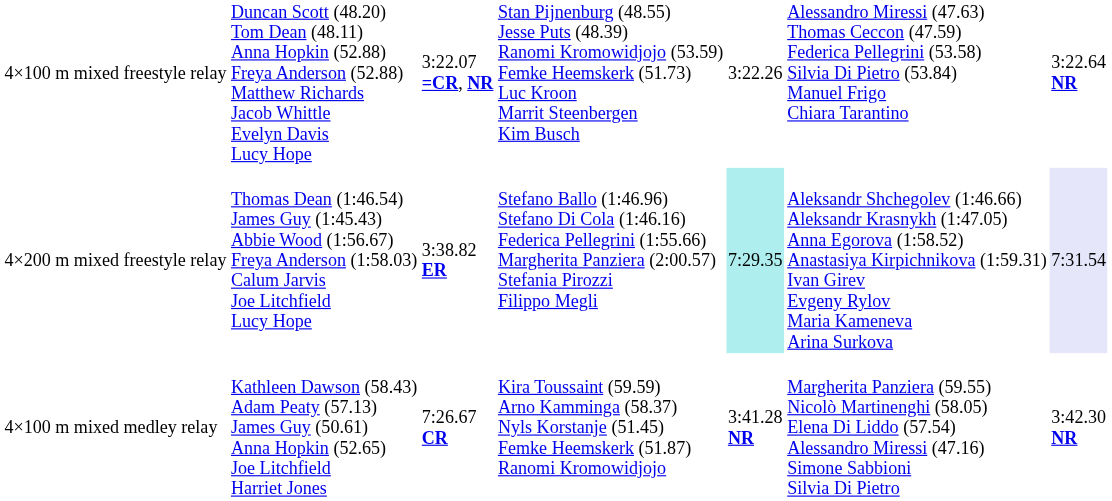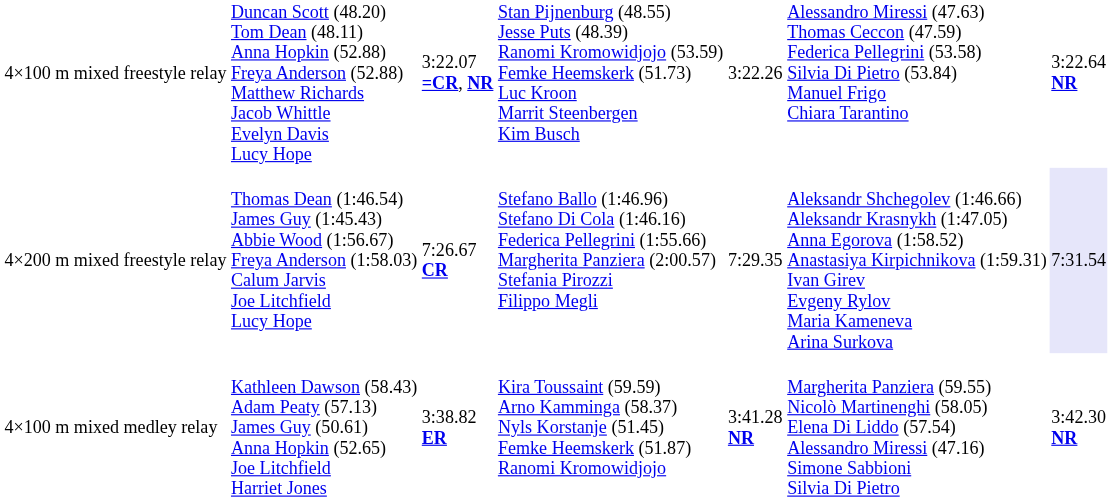(449, 260) 3:38.82 ER -> (449, 260) 7:26.67 CR
(755, 260) paleturquoise background -> (755, 260) no background
(449, 427) 7:26.67 CR -> (449, 427) 3:38.82 ER
